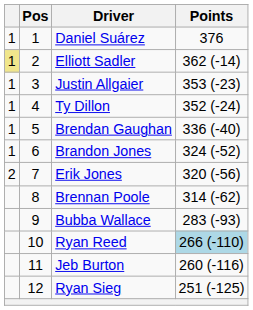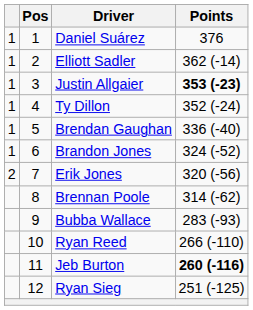(12, 61) khaki background -> (12, 61) no background
(211, 84) normal -> (211, 84) bold
(211, 242) lightblue background -> (211, 242) no background
(211, 265) normal -> (211, 265) bold
